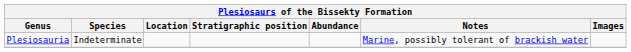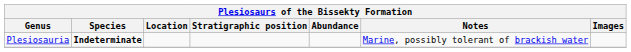(108, 40) normal -> (108, 40) bold
